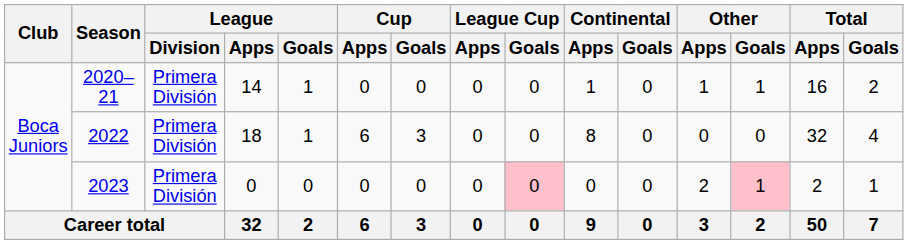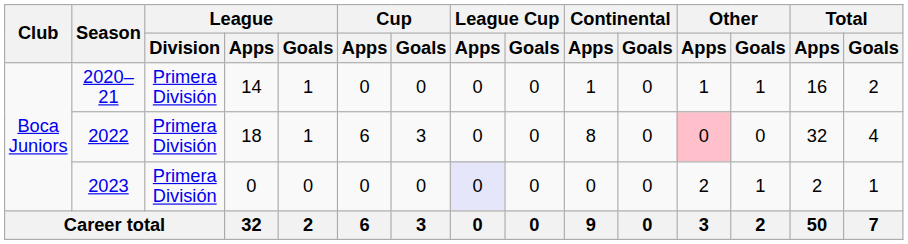(704, 136) no background -> (704, 136) pink background
(478, 185) no background -> (478, 185) lavender background
(534, 185) pink background -> (534, 185) no background
(760, 185) pink background -> (760, 185) no background
